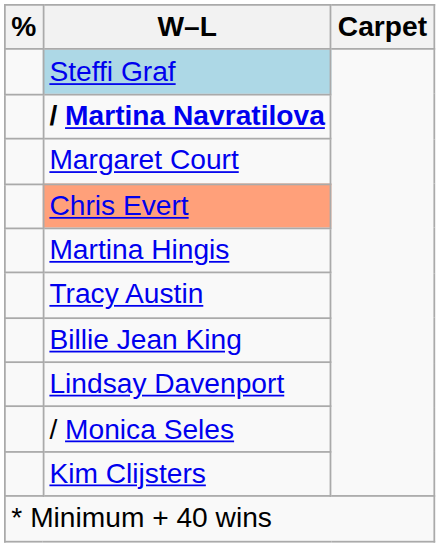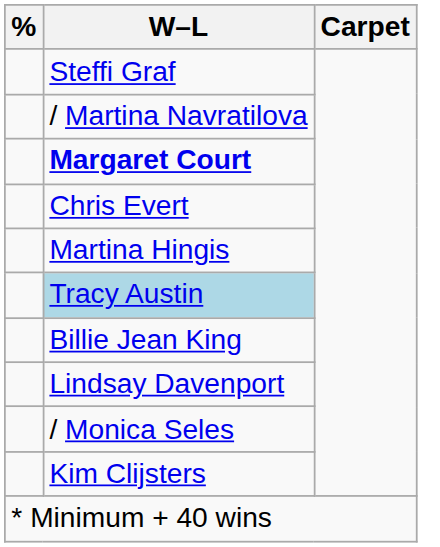(113, 71) lightblue background -> (113, 71) no background
(187, 116) bold -> (179, 116) normal
(144, 160) normal -> (150, 160) bold
(119, 205) lightsalmon background -> (119, 205) no background
(126, 294) no background -> (126, 294) lightblue background
